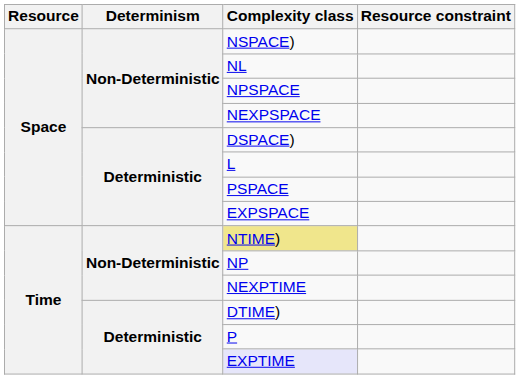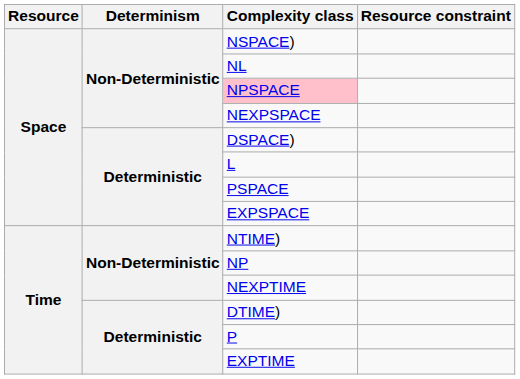(263, 90) no background -> (263, 90) pink background
(253, 238) khaki background -> (253, 238) no background
(261, 361) lavender background -> (261, 361) no background
